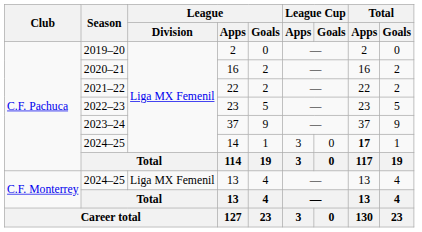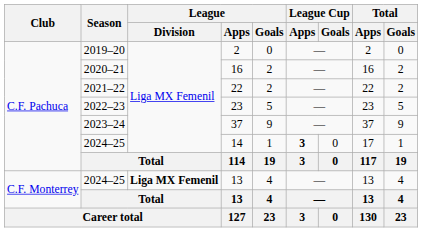(298, 143) normal -> (302, 143) bold
(364, 143) bold -> (368, 143) normal
(172, 180) normal -> (174, 180) bold
